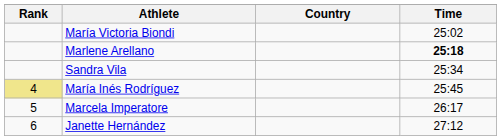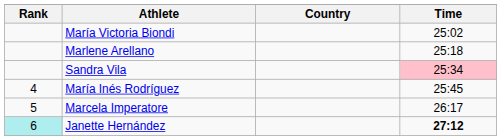(448, 51) bold -> (448, 51) normal
(448, 70) no background -> (448, 70) pink background
(33, 89) khaki background -> (33, 89) no background
(33, 127) no background -> (33, 127) paleturquoise background
(448, 127) normal -> (448, 127) bold
